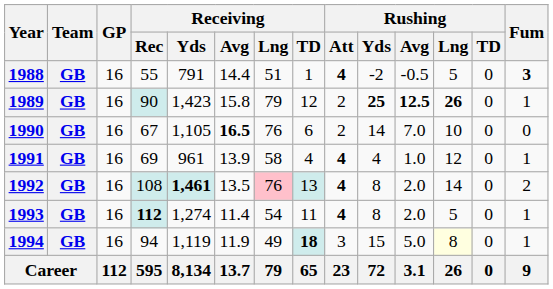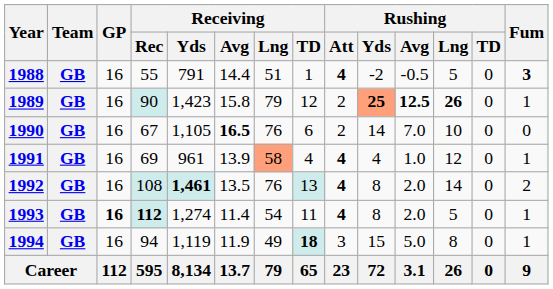(376, 102) no background -> (376, 102) lightsalmon background
(273, 158) no background -> (273, 158) lightsalmon background
(273, 185) pink background -> (273, 185) no background
(114, 213) normal -> (114, 213) bold
(453, 241) lightyellow background -> (453, 241) no background
